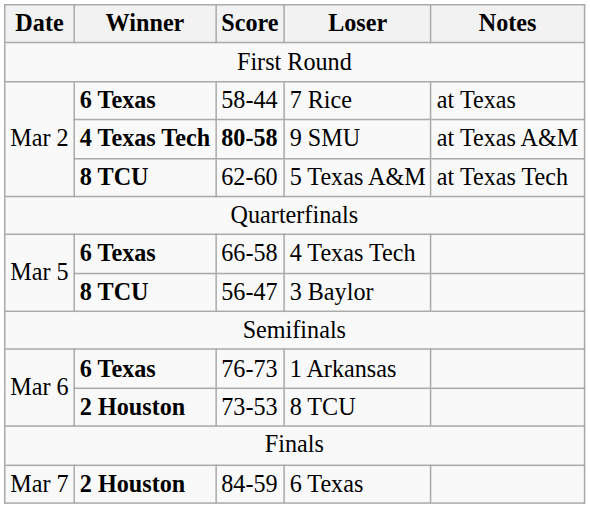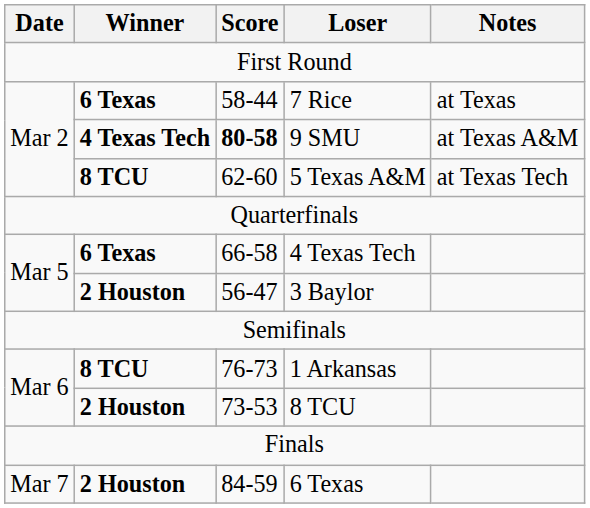(114, 291) 8 TCU -> (133, 291) 2 Houston
(118, 368) 6 Texas -> (114, 368) 8 TCU
